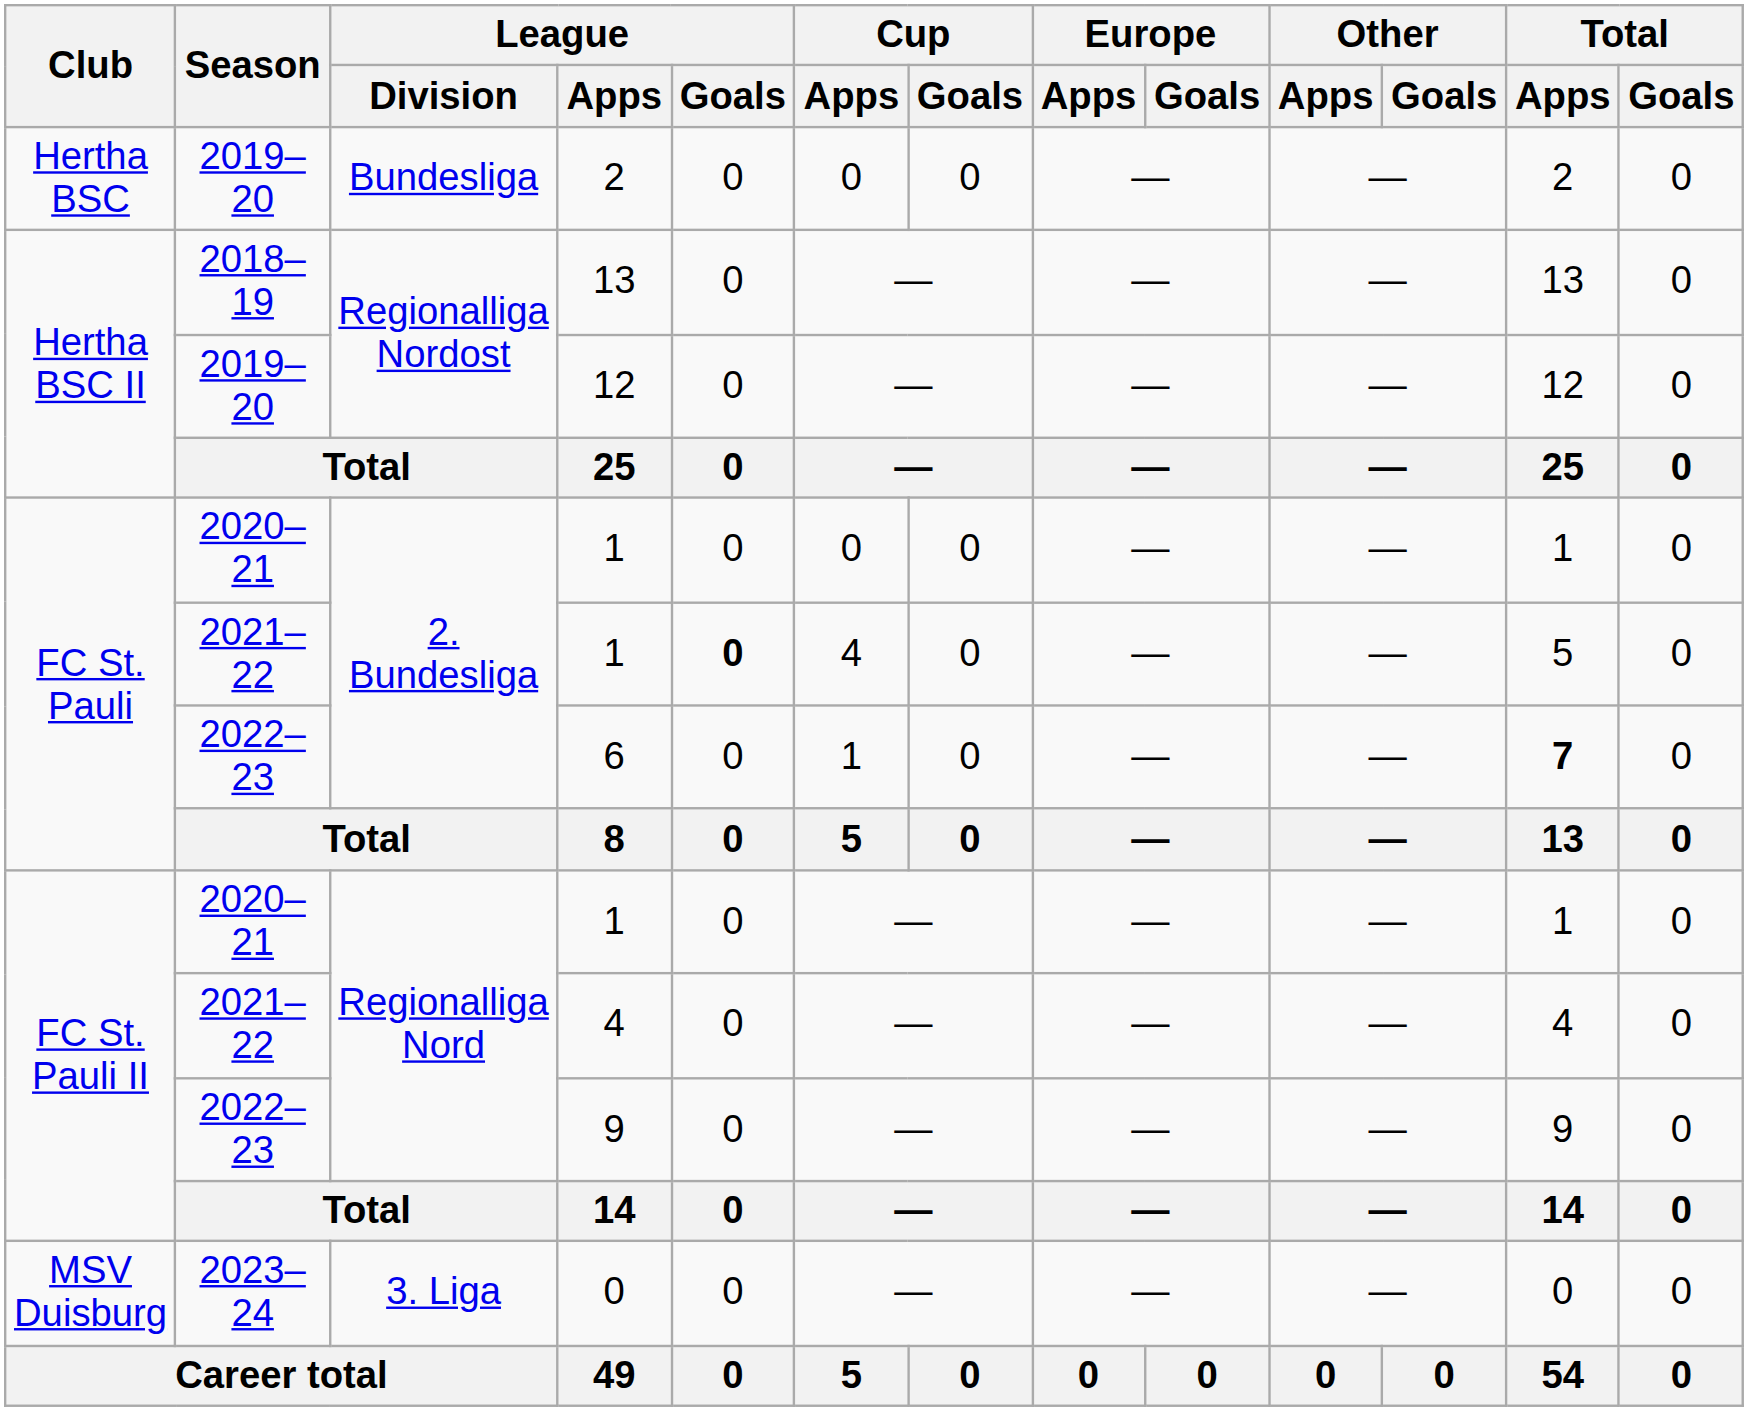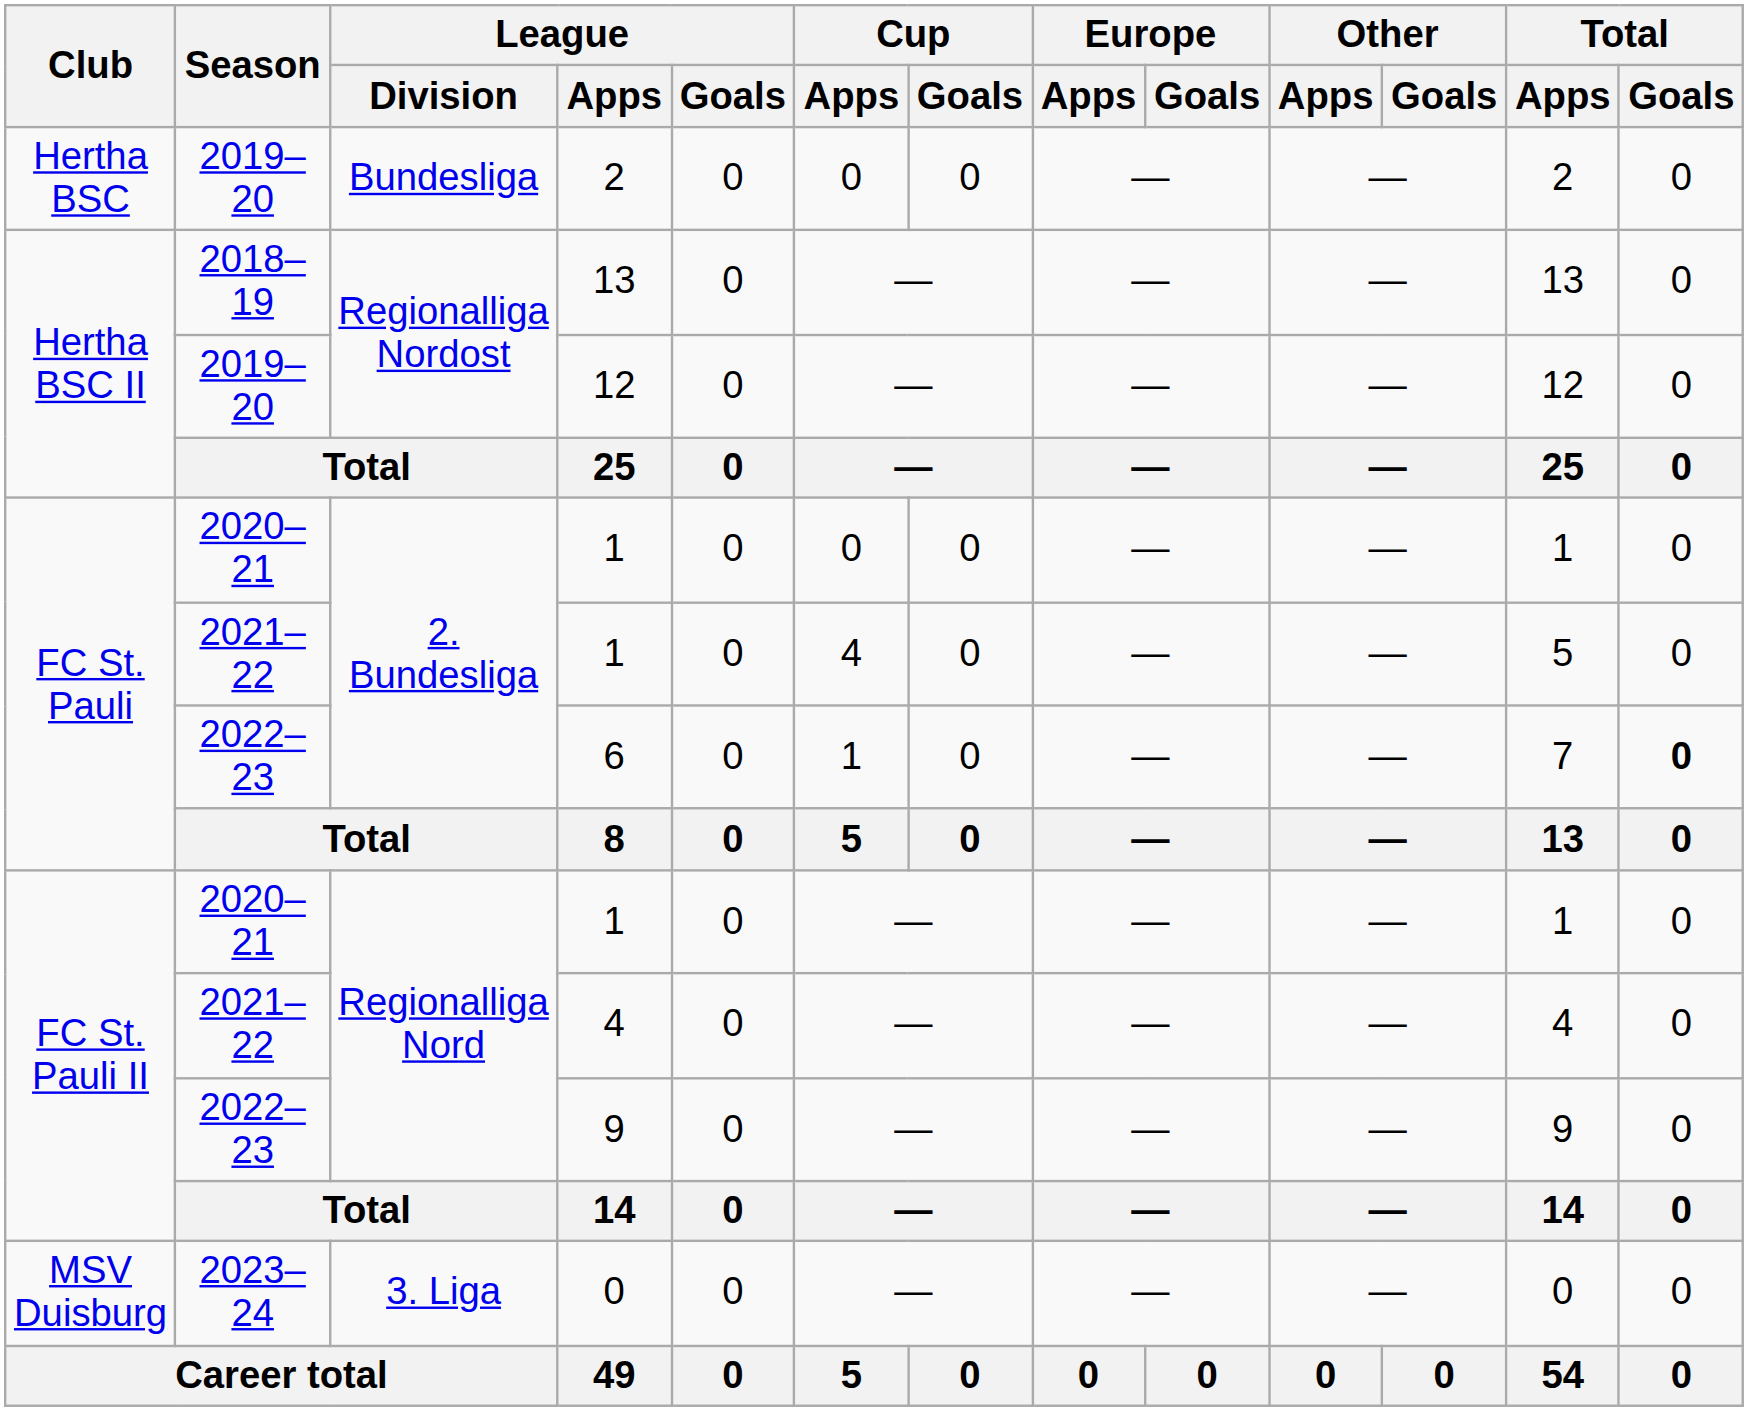(733, 652) bold -> (733, 652) normal
(1563, 756) bold -> (1563, 756) normal
(1681, 756) normal -> (1681, 756) bold
